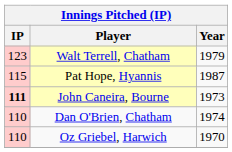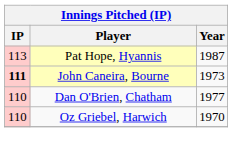- row: (113, 56)
(17, 76) 115 -> (17, 56) 113
(212, 116) 1974 -> (212, 96) 1977
